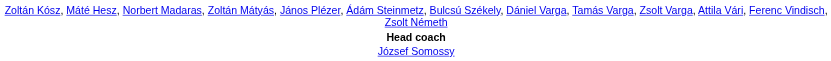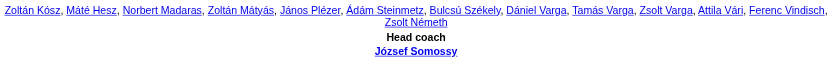(416, 52) normal -> (416, 52) bold
